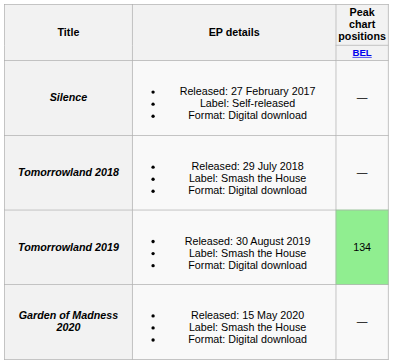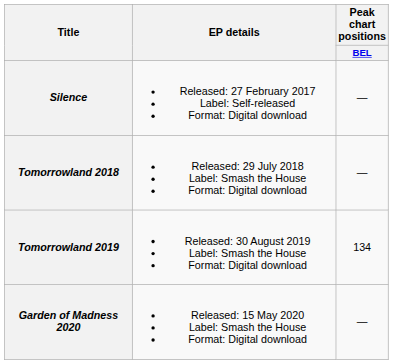(362, 247) lightgreen background -> (362, 247) no background
